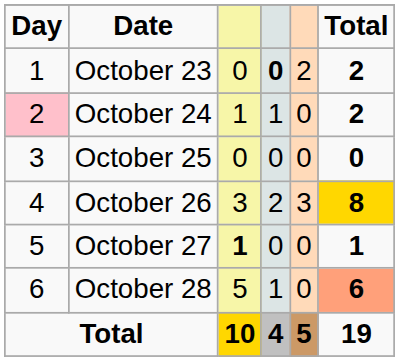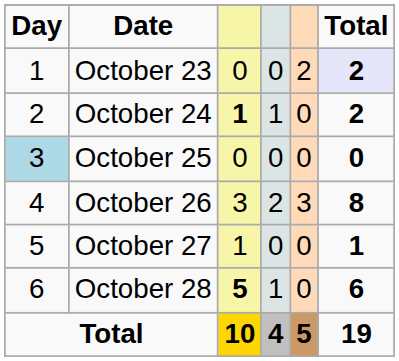(276, 70) bold -> (276, 70) normal
(356, 70) no background -> (356, 70) lavender background
(37, 114) pink background -> (37, 114) no background
(240, 114) normal -> (240, 114) bold
(37, 158) no background -> (37, 158) lightblue background
(356, 202) gold background -> (356, 202) no background
(240, 245) bold -> (240, 245) normal
(240, 289) normal -> (240, 289) bold
(356, 289) lightsalmon background -> (356, 289) no background
